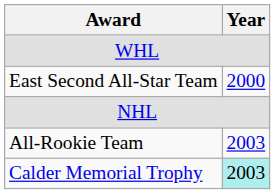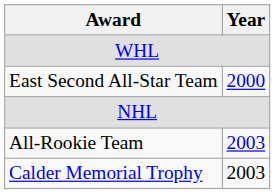(246, 173) paleturquoise background -> (246, 173) no background
